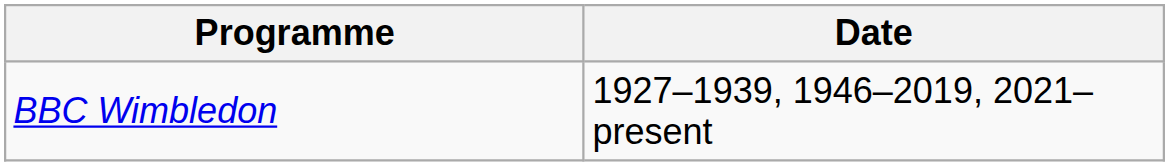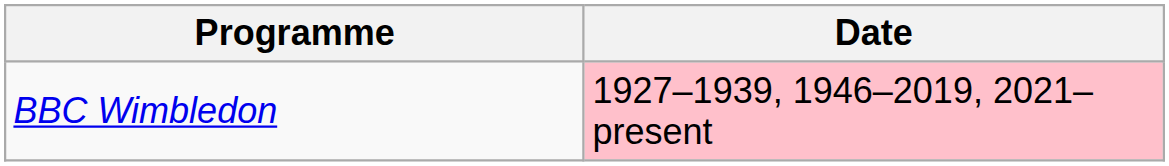(843, 110) no background -> (843, 110) pink background
